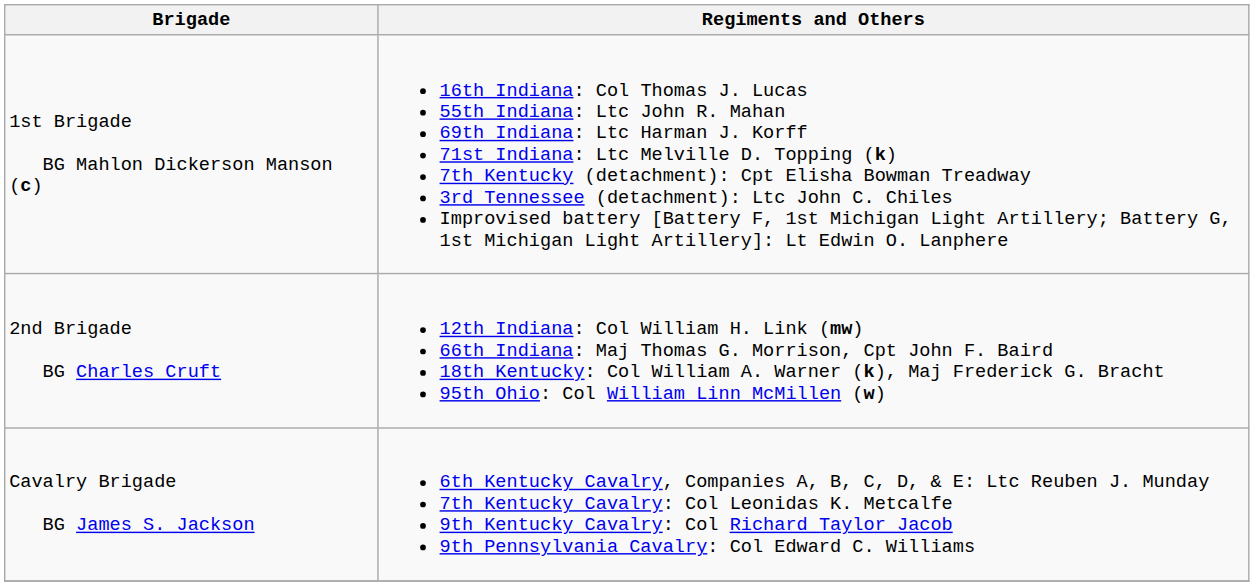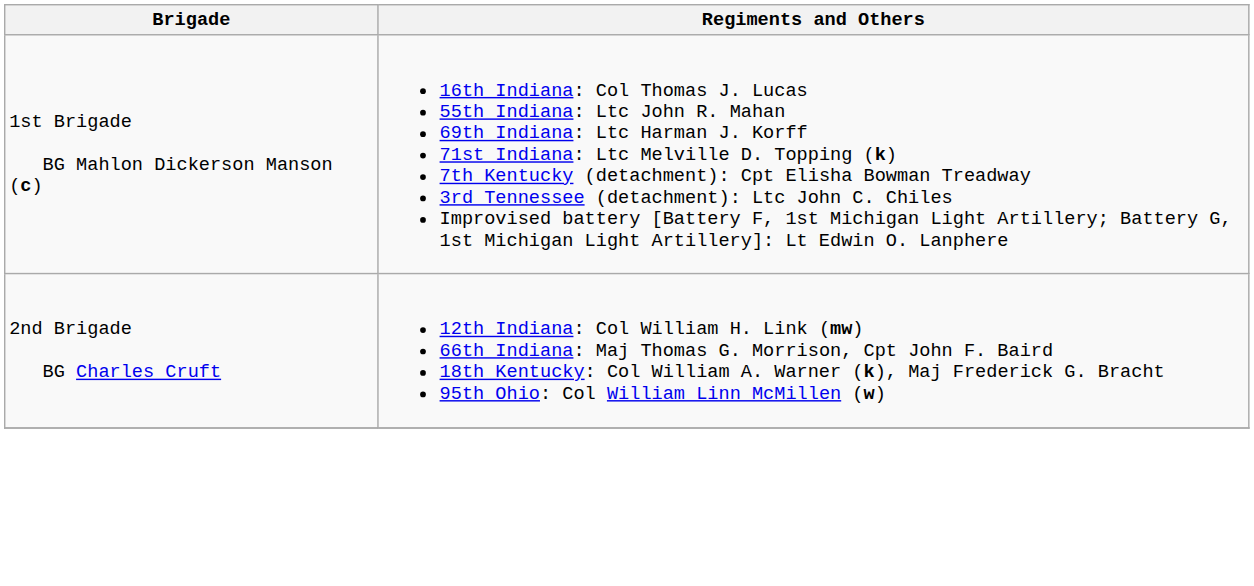- row: (132, 504)
